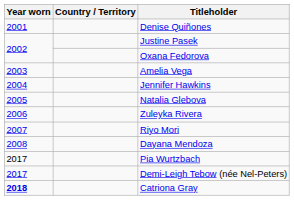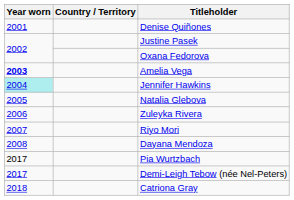(17, 71) normal -> (17, 71) bold
(17, 85) no background -> (17, 85) paleturquoise background
(17, 188) bold -> (17, 188) normal
